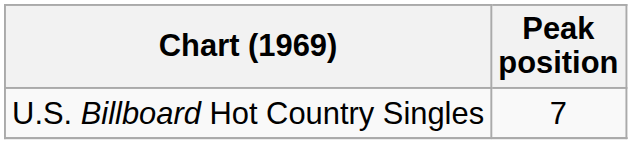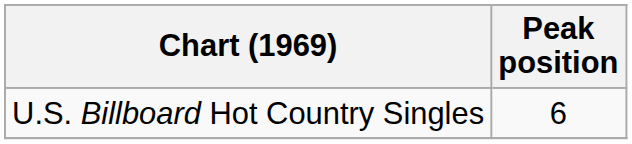(558, 112) 7 -> (558, 112) 6
